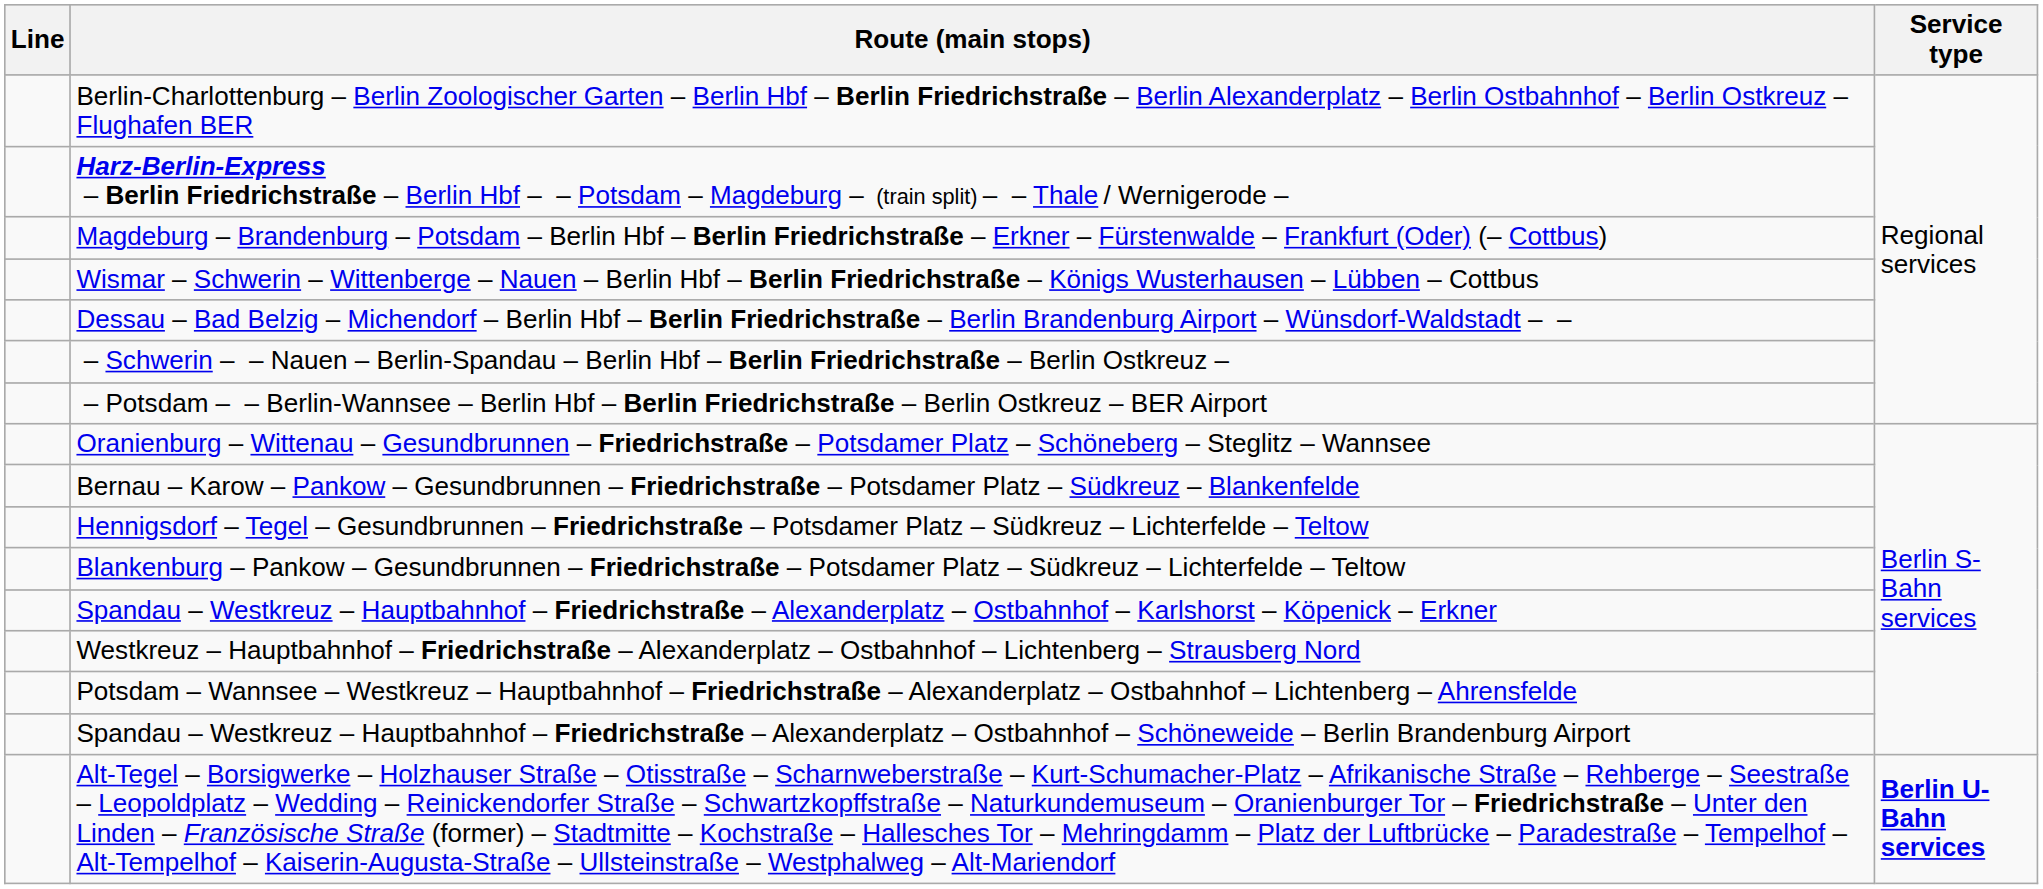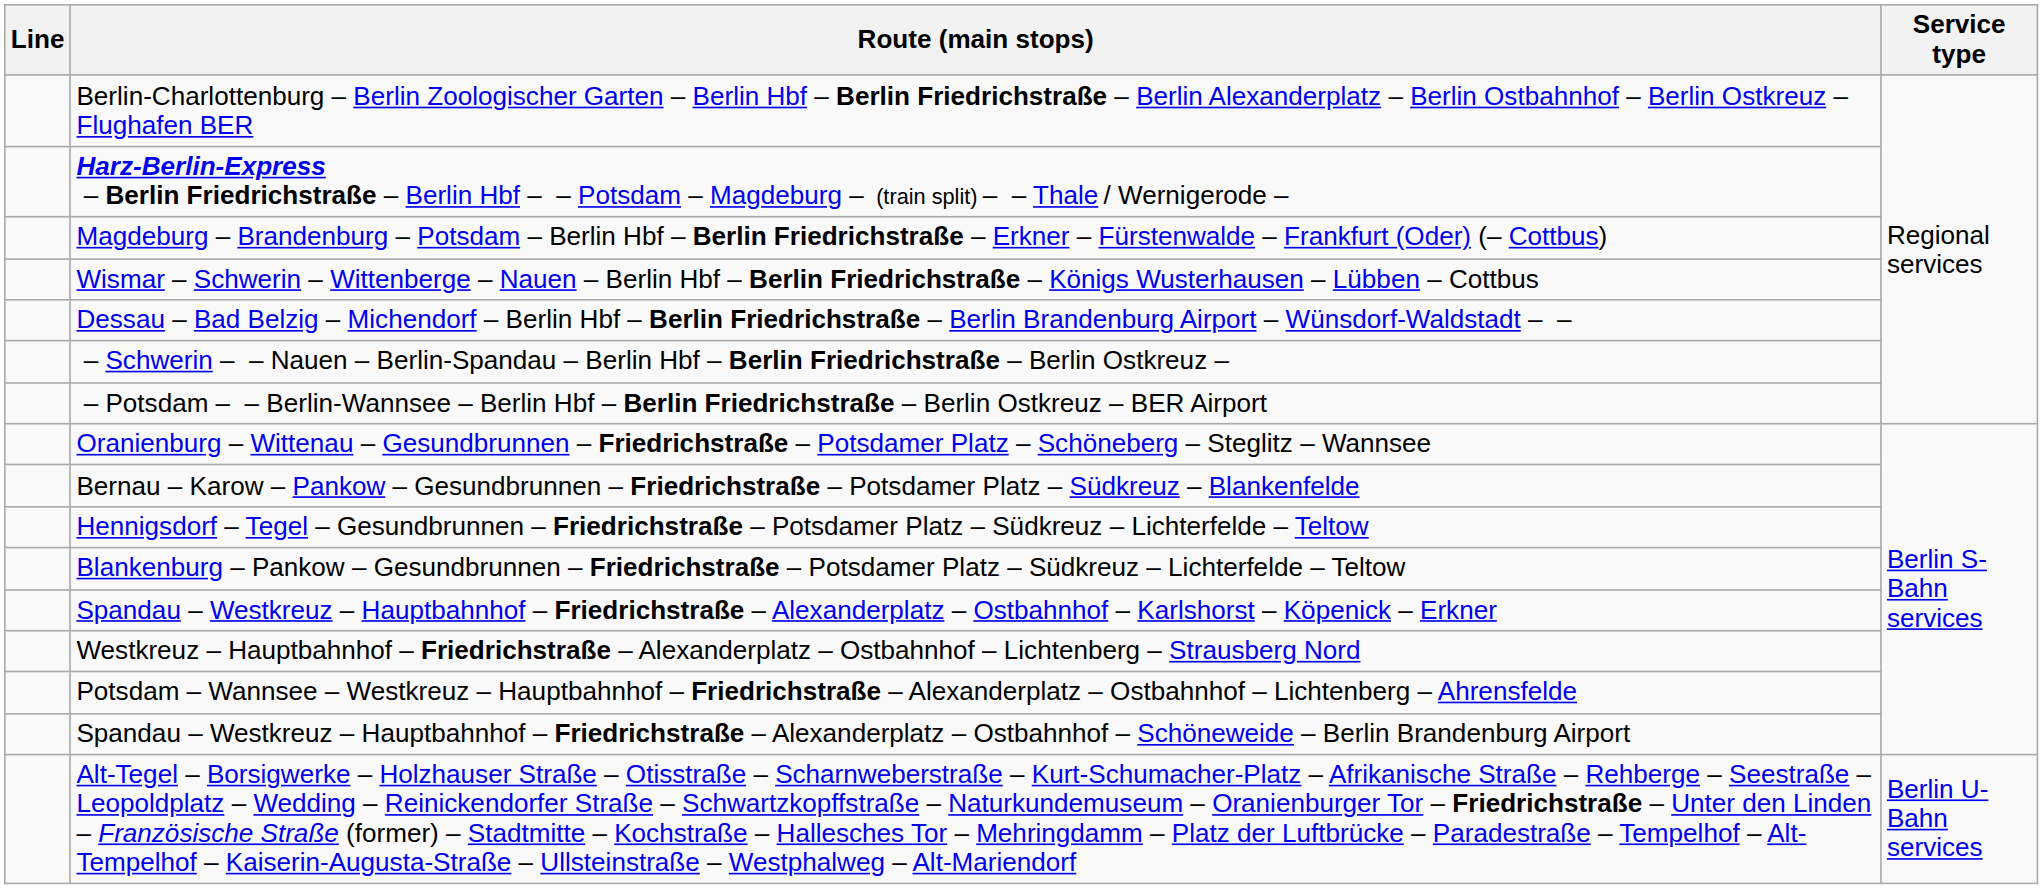(1935, 818) bold -> (1938, 818) normal
